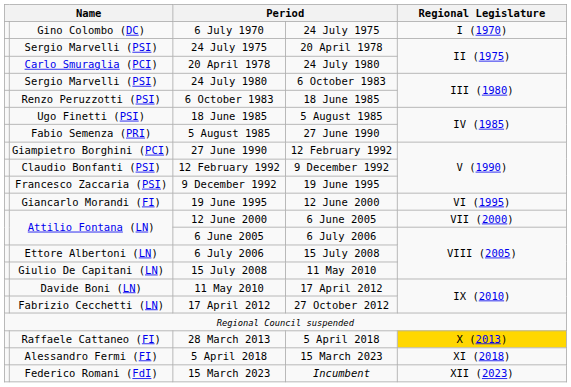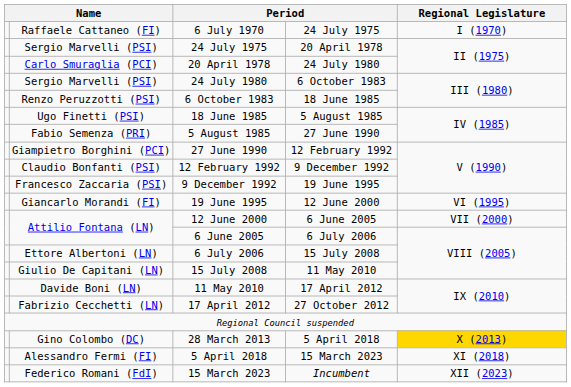(91, 30) Gino Colombo (DC) -> (91, 30) Raffaele Cattaneo (FI)
(91, 339) Raffaele Cattaneo (FI) -> (91, 339) Gino Colombo (DC)
